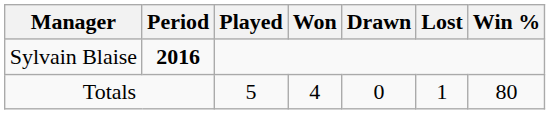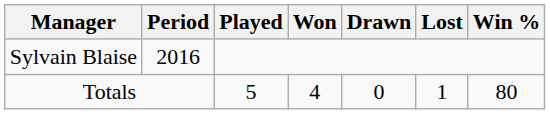(178, 56) bold -> (178, 56) normal
